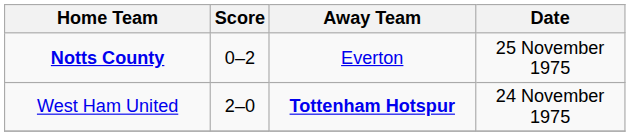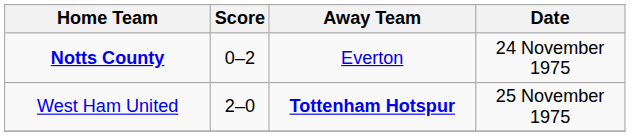(550, 57) 25 November 1975 -> (550, 57) 24 November 1975
(550, 106) 24 November 1975 -> (550, 106) 25 November 1975
